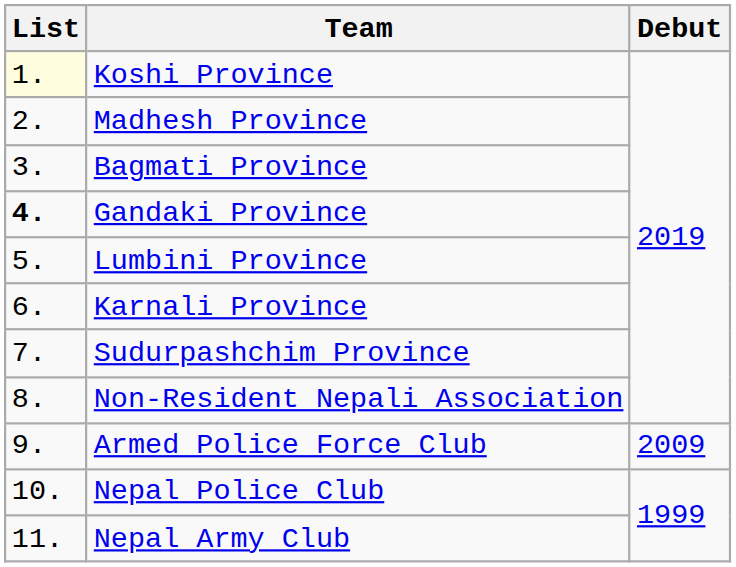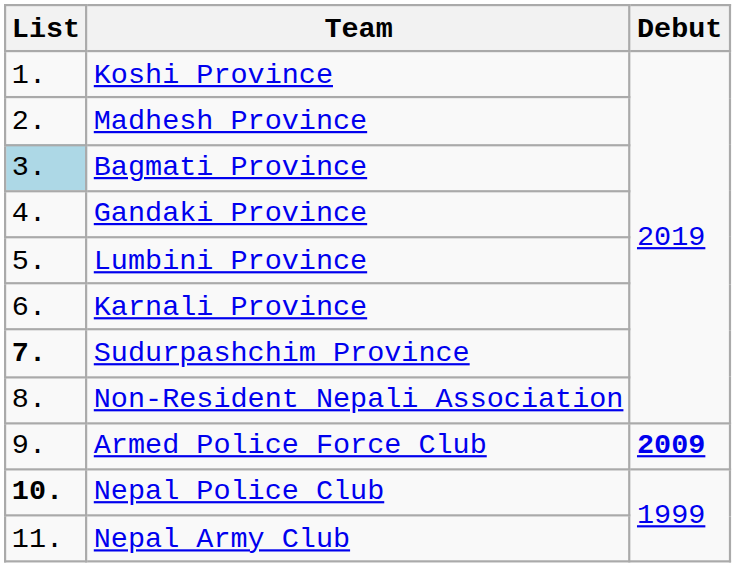(29, 75) lightyellow background -> (29, 75) no background
(29, 167) no background -> (29, 167) lightblue background
(29, 214) bold -> (29, 214) normal
(29, 353) normal -> (29, 353) bold
(671, 446) normal -> (671, 446) bold
(38, 492) normal -> (38, 492) bold
